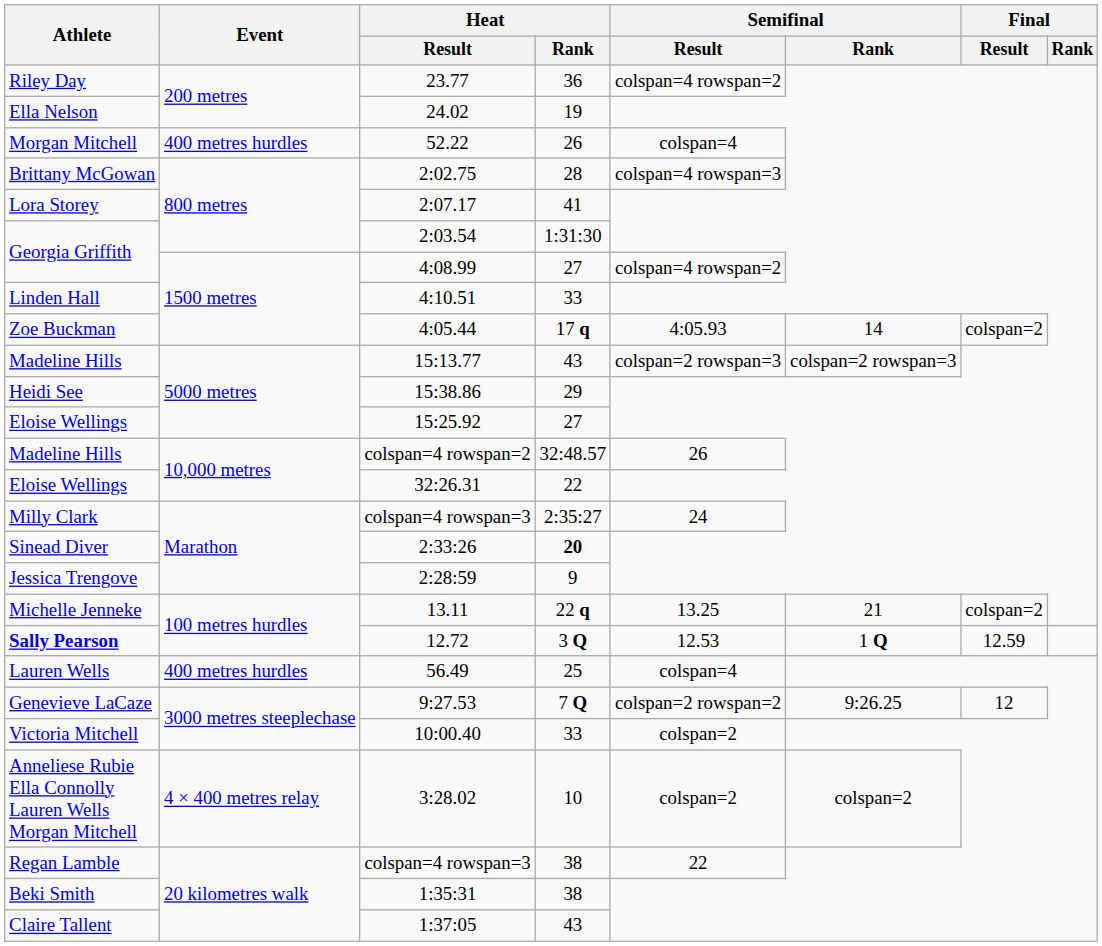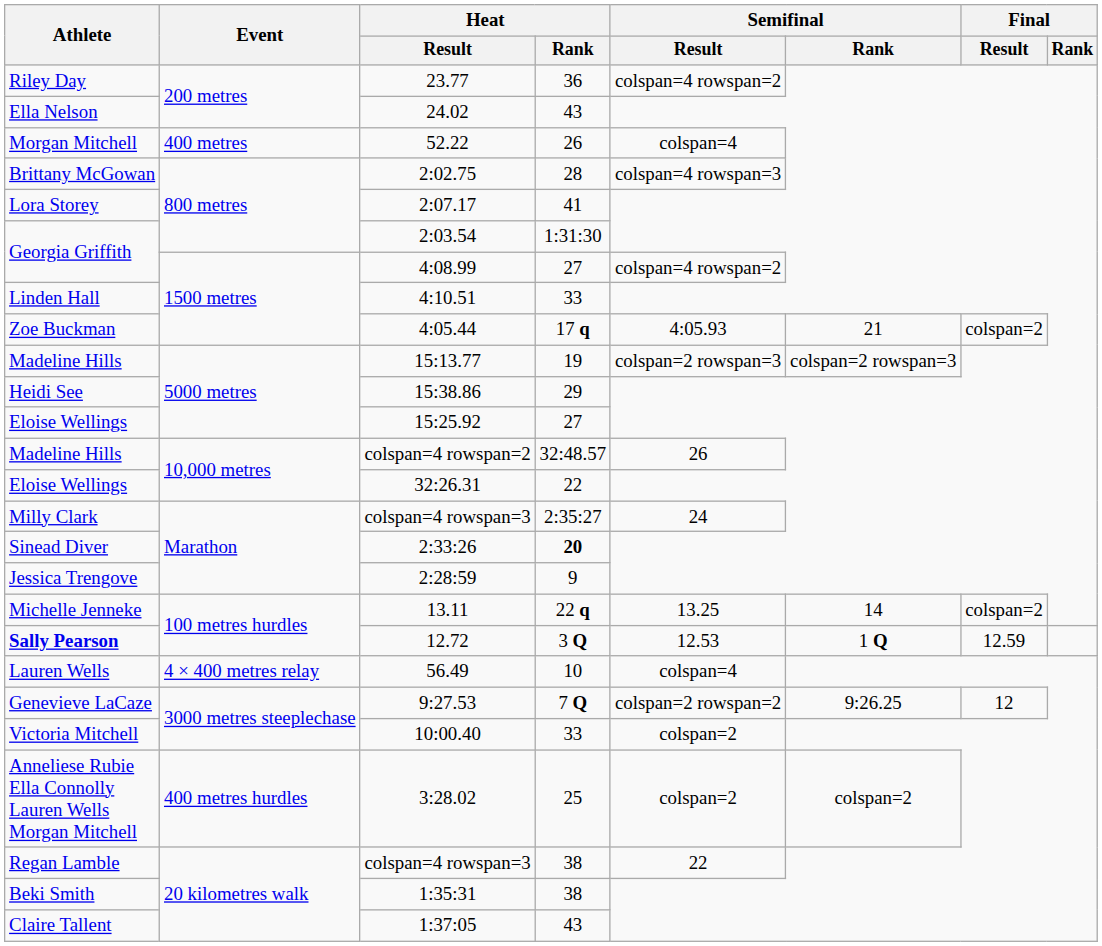(573, 112) 19 -> (573, 112) 43
(236, 143) 400 metres hurdles -> (206, 143) 400 metres
(873, 329) 14 -> (873, 329) 21
(573, 361) 43 -> (573, 361) 19
(873, 609) 21 -> (873, 609) 14
(236, 672) 400 metres hurdles -> (242, 672) 4 × 400 metres relay
(573, 672) 25 -> (573, 672) 10
(242, 798) 4 × 400 metres relay -> (236, 798) 400 metres hurdles
(573, 798) 10 -> (573, 798) 25
